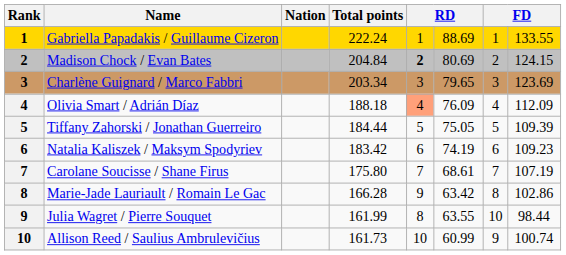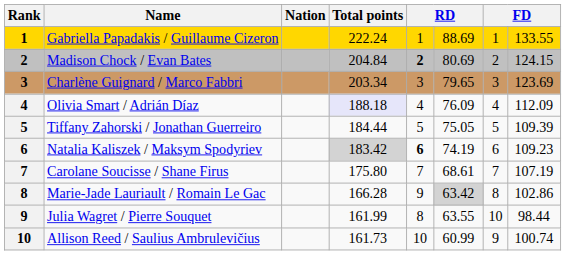(368, 104) no background -> (368, 104) lavender background
(420, 104) lightsalmon background -> (420, 104) no background
(368, 149) no background -> (368, 149) lightgrey background
(420, 149) normal -> (420, 149) bold
(458, 194) no background -> (458, 194) lightgrey background
